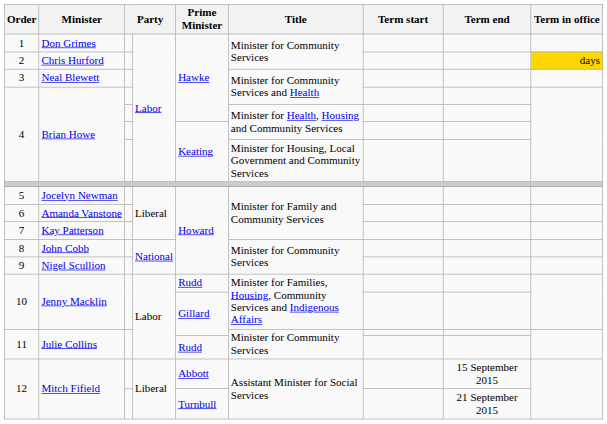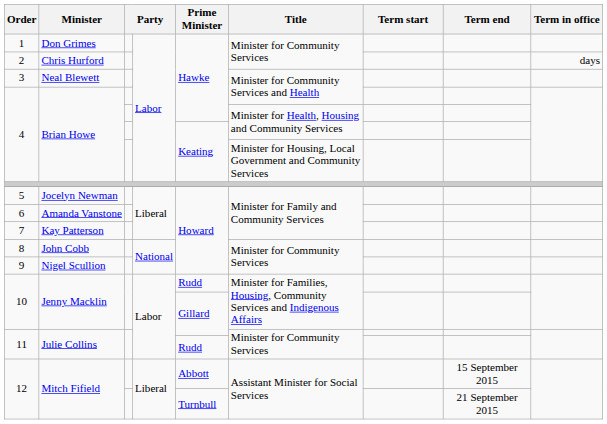(590, 60) gold background -> (590, 60) no background
